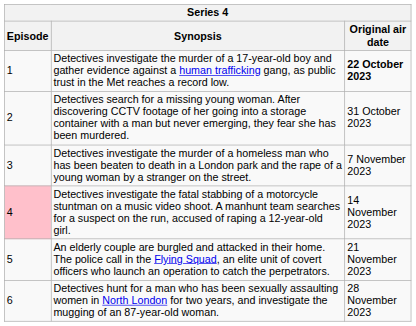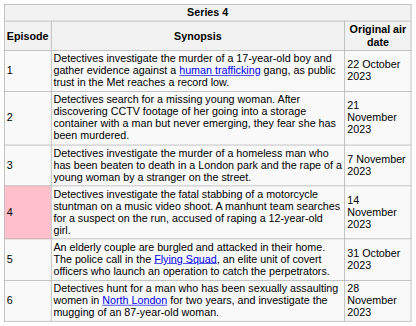(375, 71) bold -> (374, 71) normal
(374, 118) 31 October 2023 -> (372, 118) 21 November 2023
(372, 259) 21 November 2023 -> (374, 259) 31 October 2023
